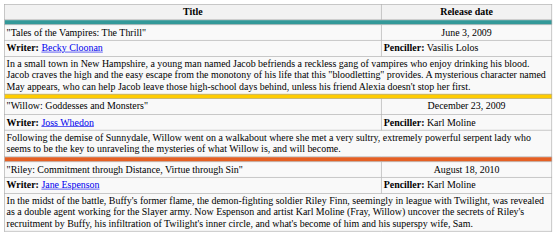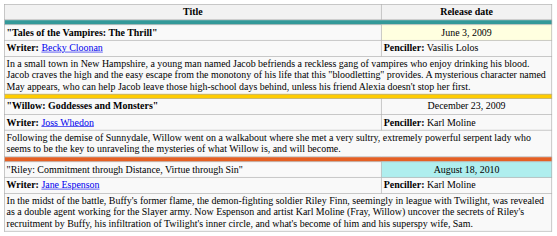(76, 32) normal -> (82, 32) bold
(467, 32) no background -> (467, 32) lightyellow background
(77, 106) normal -> (82, 106) bold
(467, 169) no background -> (467, 169) paleturquoise background
